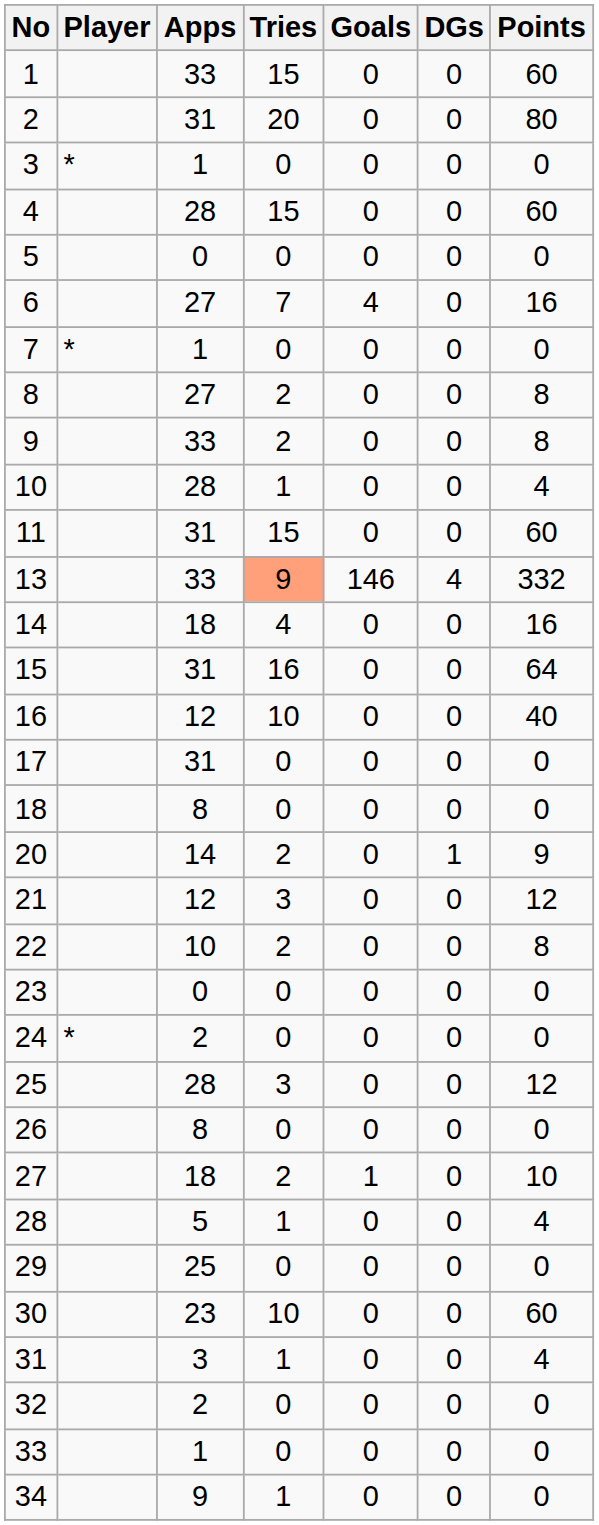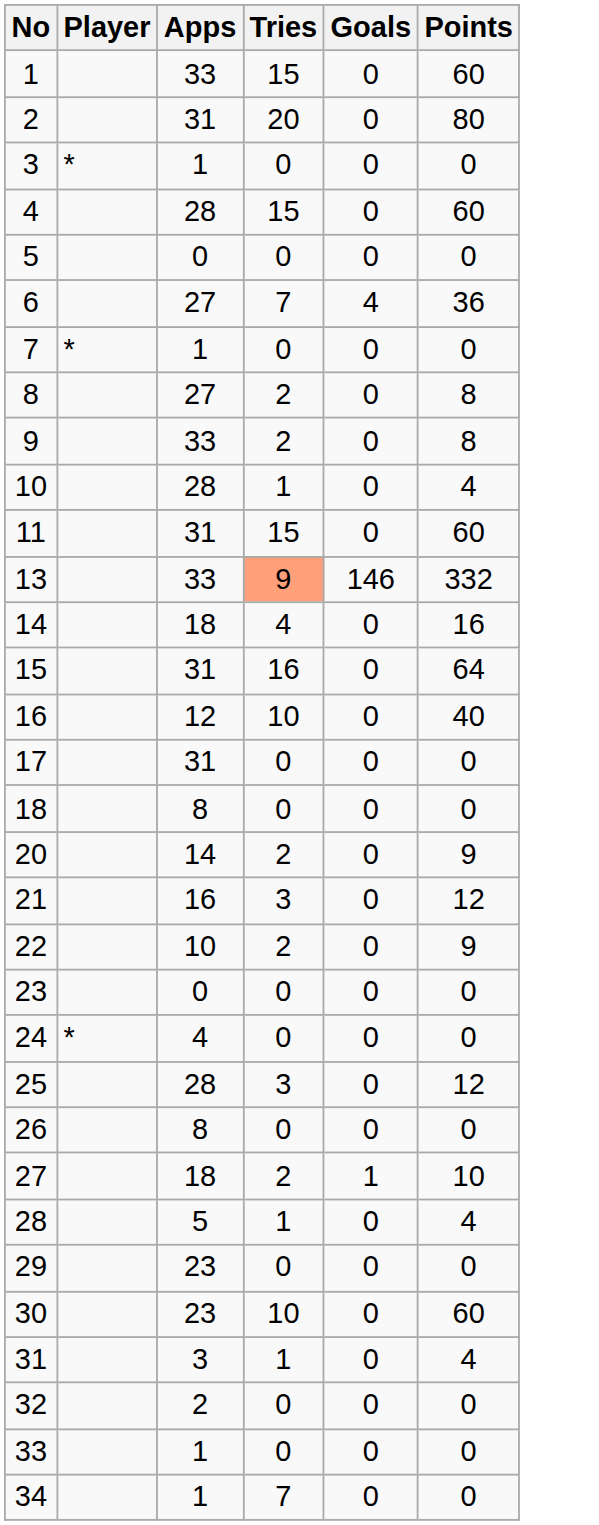- column: (454, 27)
(542, 303) 16 -> (469, 303) 36
(200, 900) 12 -> (200, 900) 16
(542, 946) 8 -> (469, 946) 9
(200, 1037) 2 -> (200, 1037) 4
(200, 1267) 25 -> (200, 1267) 23
(200, 1497) 9 -> (200, 1497) 1
(283, 1497) 1 -> (283, 1497) 7
